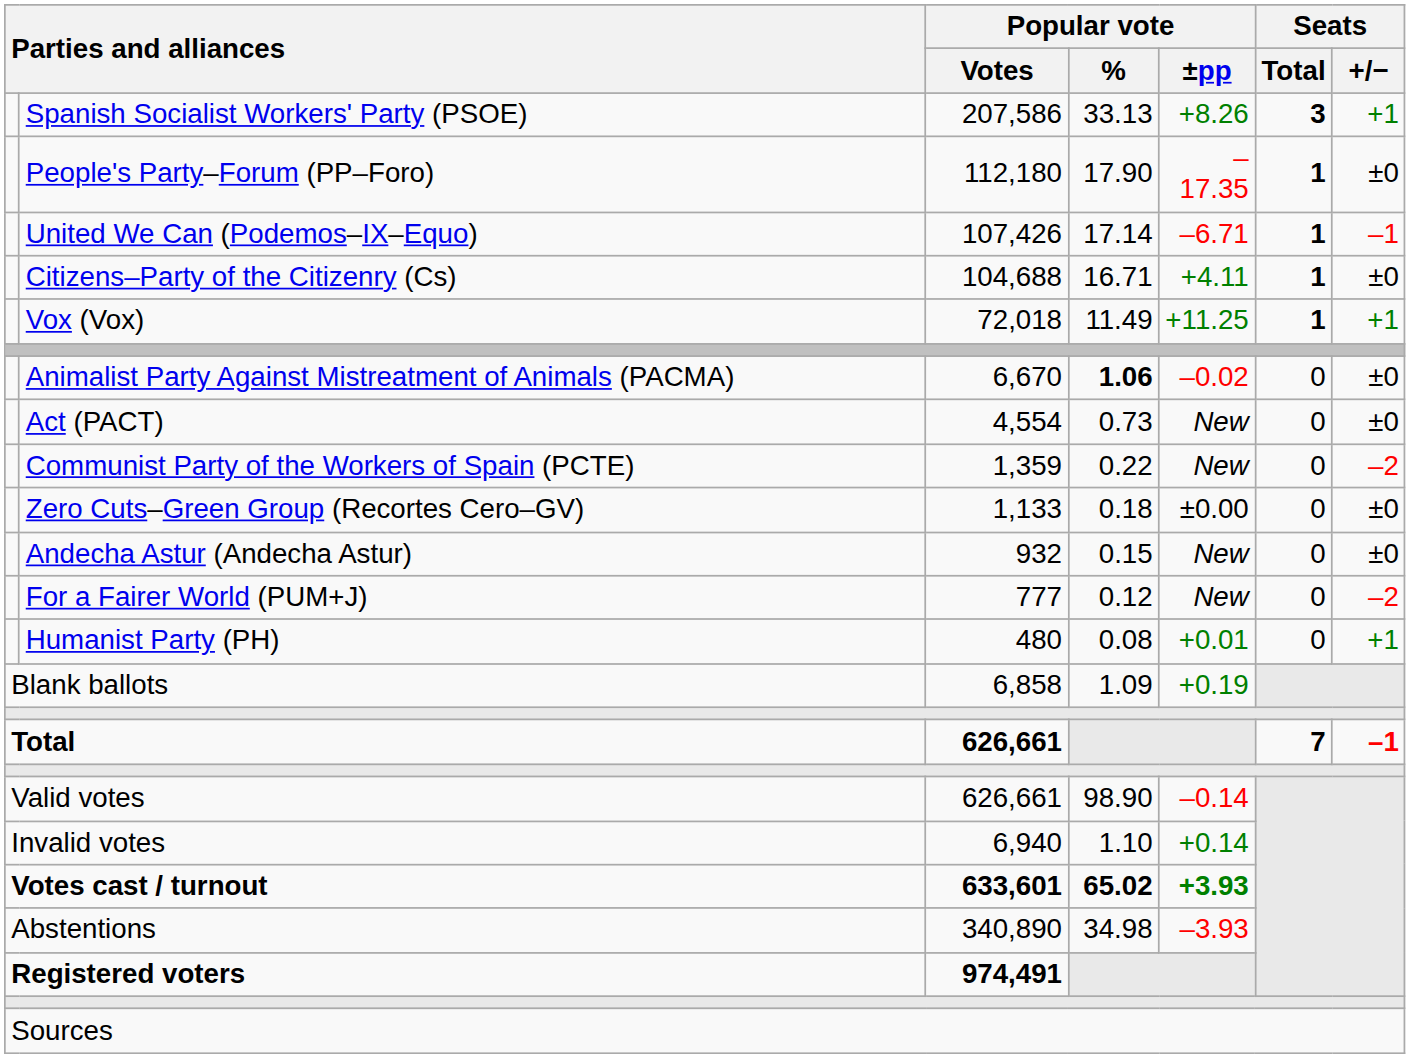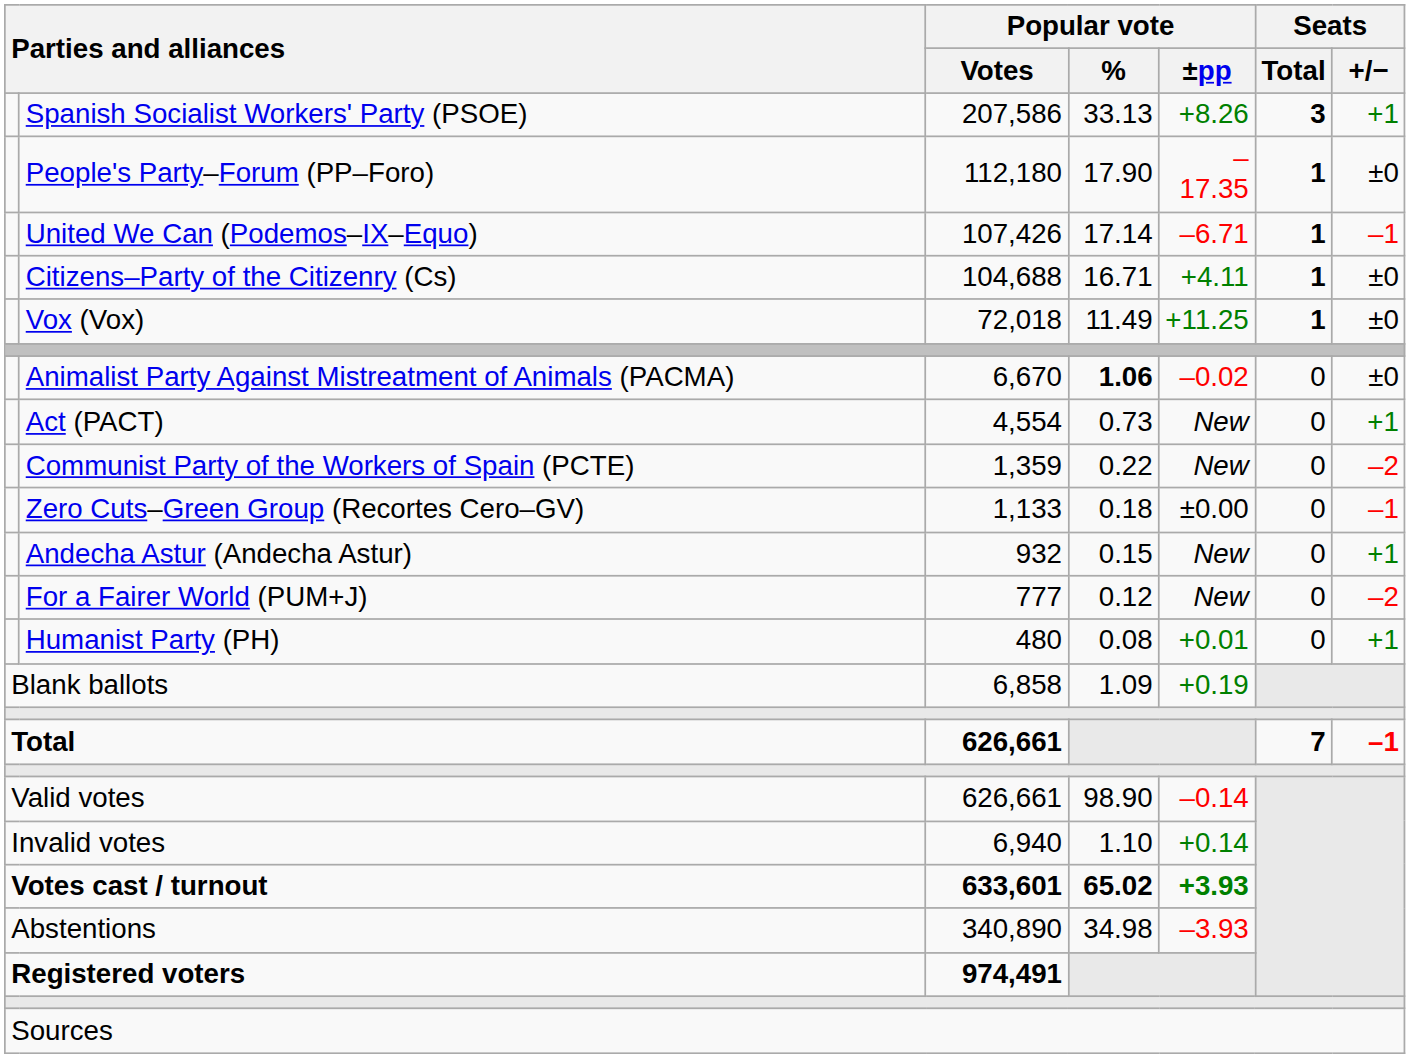(1383, 320) +1 -> (1384, 320) ±0
(1384, 421) ±0 -> (1383, 421) +1
(1384, 509) ±0 -> (1383, 509) –1
(1384, 553) ±0 -> (1383, 553) +1
